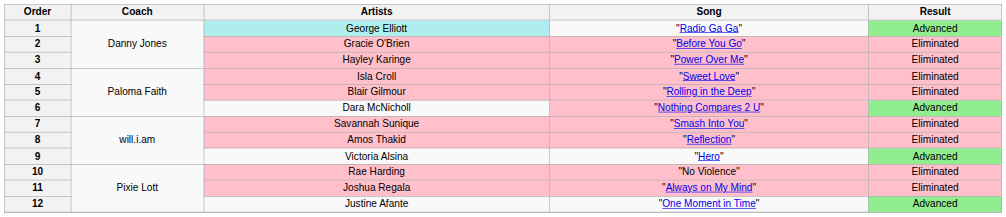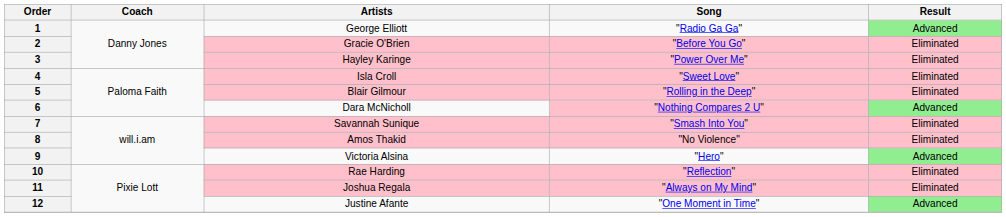(377, 28) paleturquoise background -> (377, 28) no background
(709, 140) "Reflection" -> (709, 140) "No Violence"
(709, 172) "No Violence" -> (709, 172) "Reflection"
